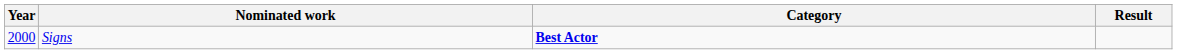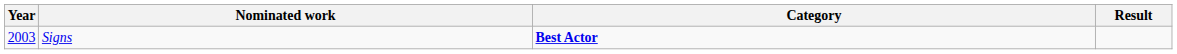(22, 37) 2000 -> (22, 37) 2003
